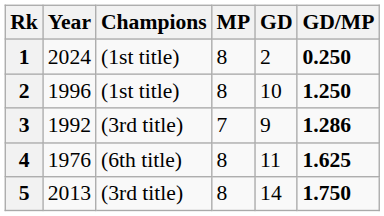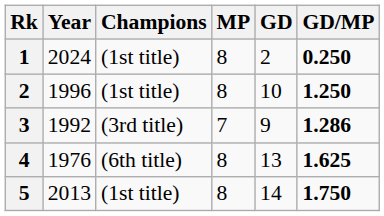(271, 159) 11 -> (271, 159) 13
(142, 193) (3rd title) -> (140, 193) (1st title)
